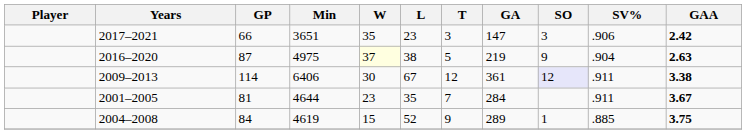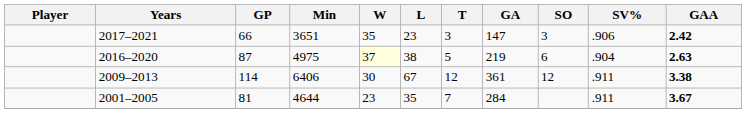(544, 56) 9 -> (544, 56) 6
(548, 77) lavender background -> (548, 77) no background
- row: (128, 118)
